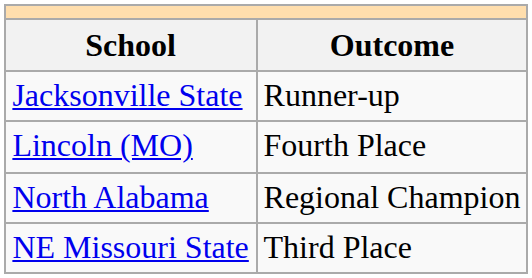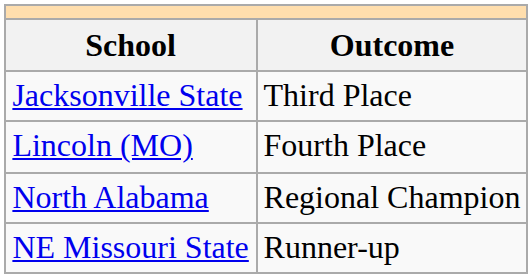(332, 95) Runner-up -> (338, 95) Third Place
(338, 247) Third Place -> (332, 247) Runner-up
